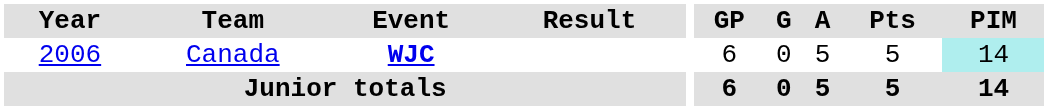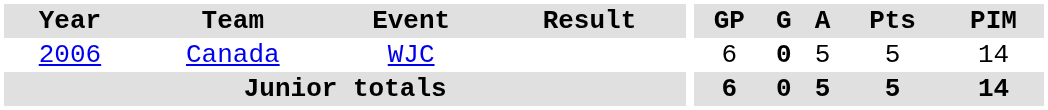(411, 55) bold -> (411, 55) normal
(784, 55) normal -> (784, 55) bold
(993, 55) paleturquoise background -> (993, 55) no background
